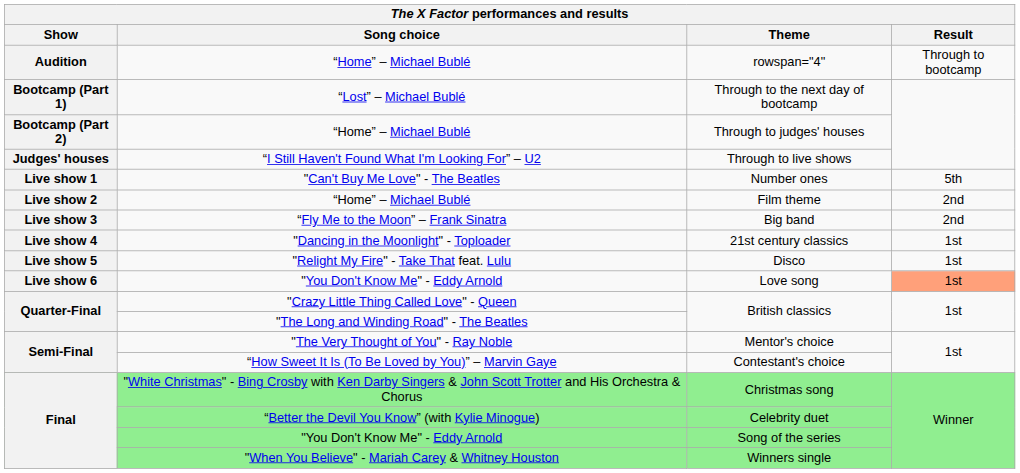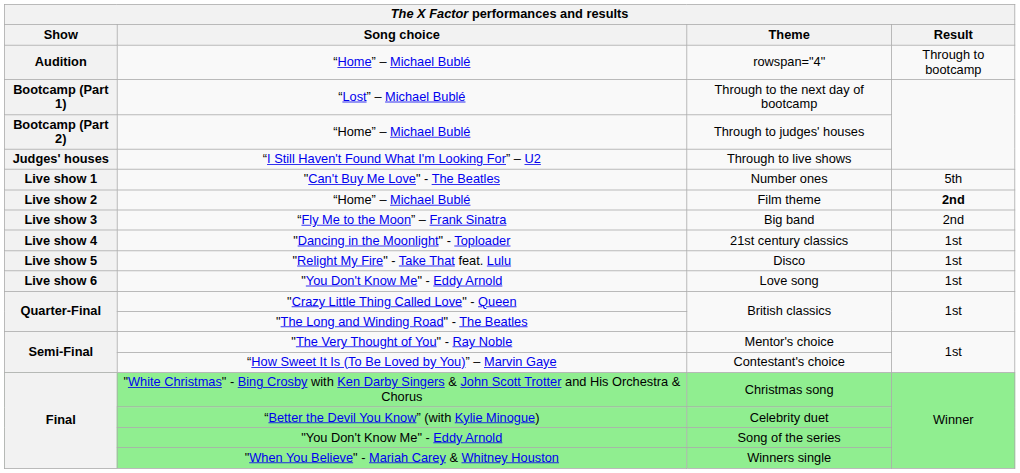(953, 199) normal -> (953, 199) bold
(953, 281) lightsalmon background -> (953, 281) no background
